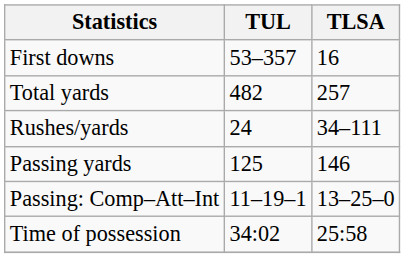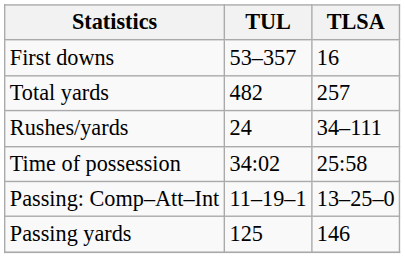rows swapped: (71, 163) <-> (95, 234)
